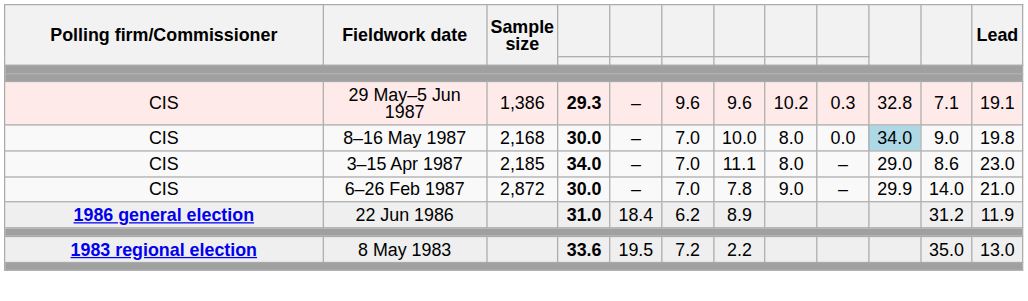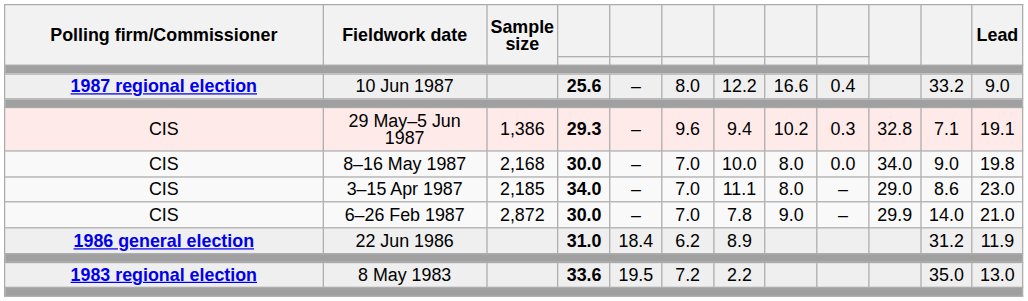+ row: (405, 87)
(739, 104) 9.6 -> (739, 129) 9.4
(895, 138) lightblue background -> (895, 164) no background
